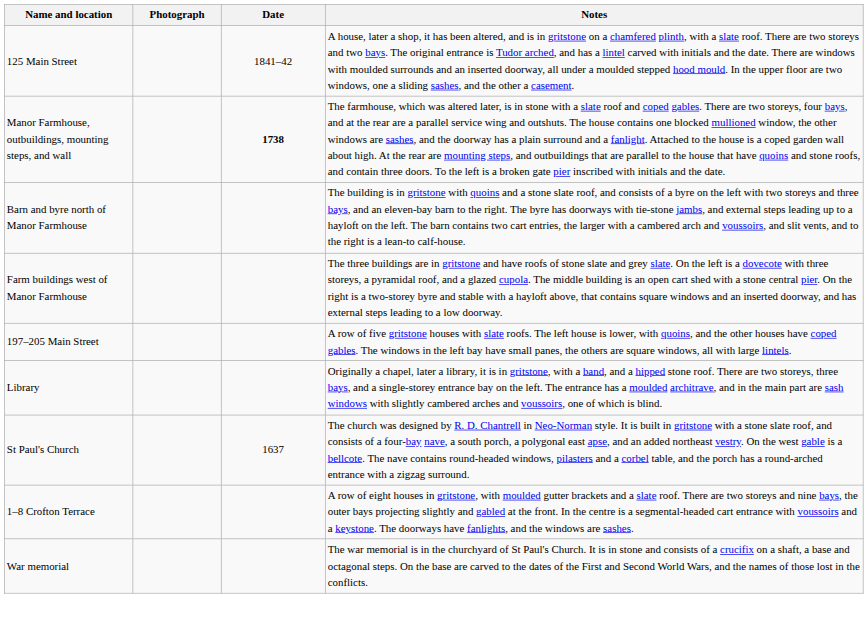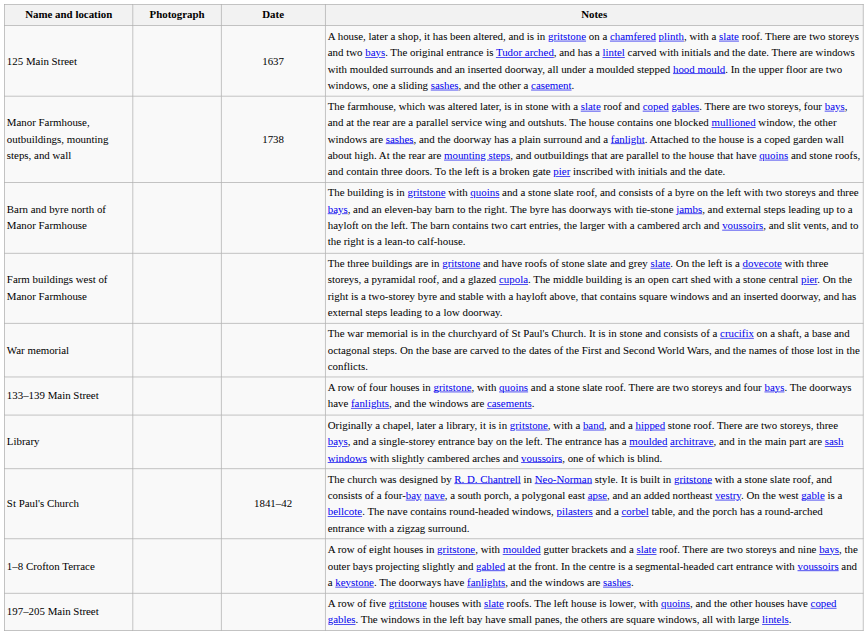(273, 60) 1841–42 -> (273, 60) 1637
(273, 139) bold -> (273, 139) normal
rows swapped: (53, 342) <-> (38, 566)
+ row: (53, 396)
(273, 450) 1637 -> (273, 504) 1841–42
